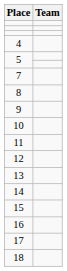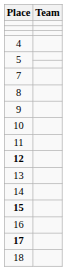(19, 159) normal -> (19, 159) bold
(19, 208) normal -> (19, 208) bold
(19, 241) normal -> (19, 241) bold
